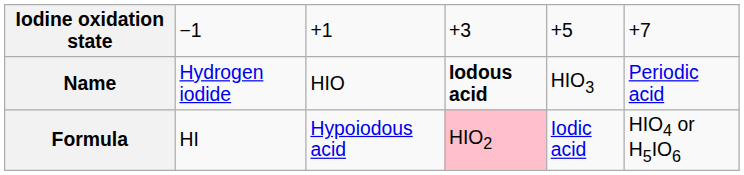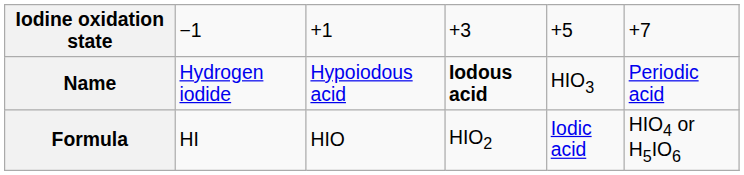(328, 83) HIO -> (362, 83) Hypoiodous acid
(362, 139) Hypoiodous acid -> (328, 139) HIO
(471, 140) pink background -> (471, 140) no background
